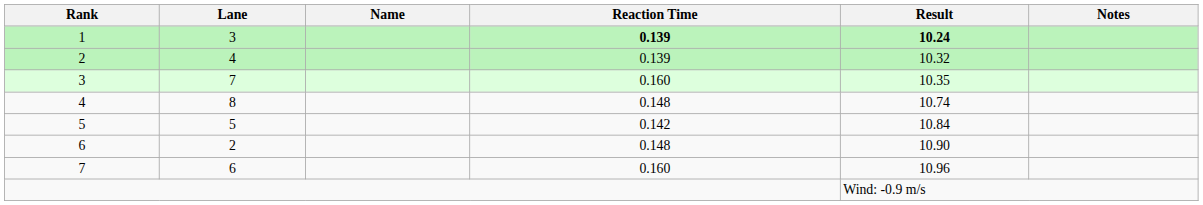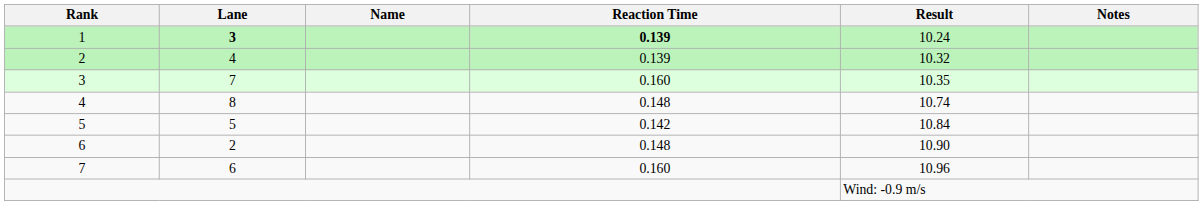(233, 37) normal -> (233, 37) bold
(934, 37) bold -> (934, 37) normal
